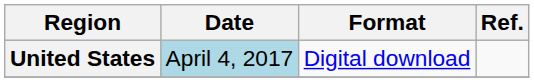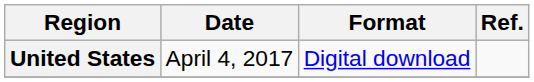(229, 58) lightblue background -> (229, 58) no background
